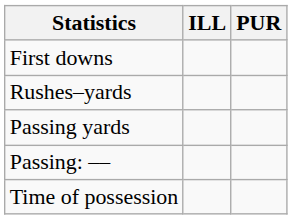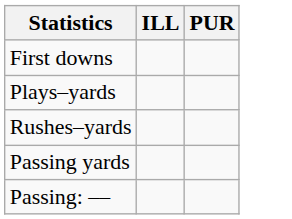+ row: (63, 92)
- row: (94, 196)
